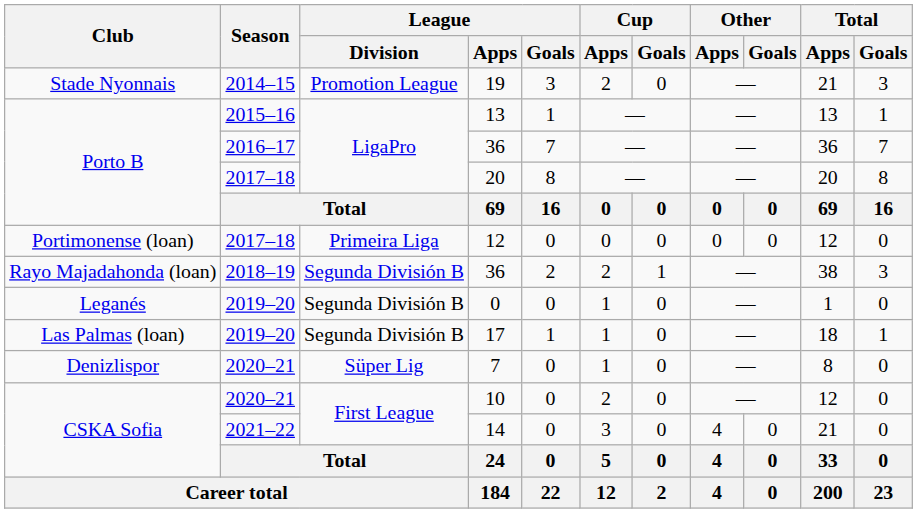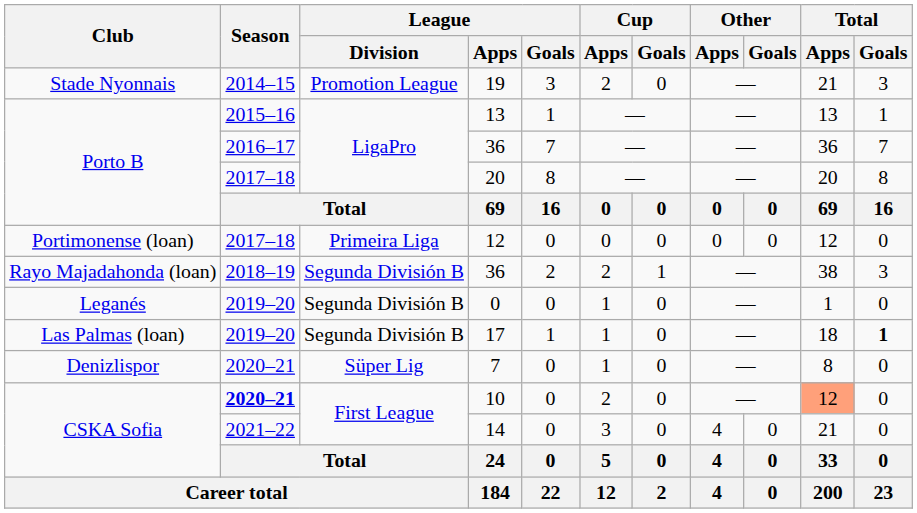(883, 334) normal -> (883, 334) bold
(260, 397) normal -> (260, 397) bold
(828, 397) no background -> (828, 397) lightsalmon background
